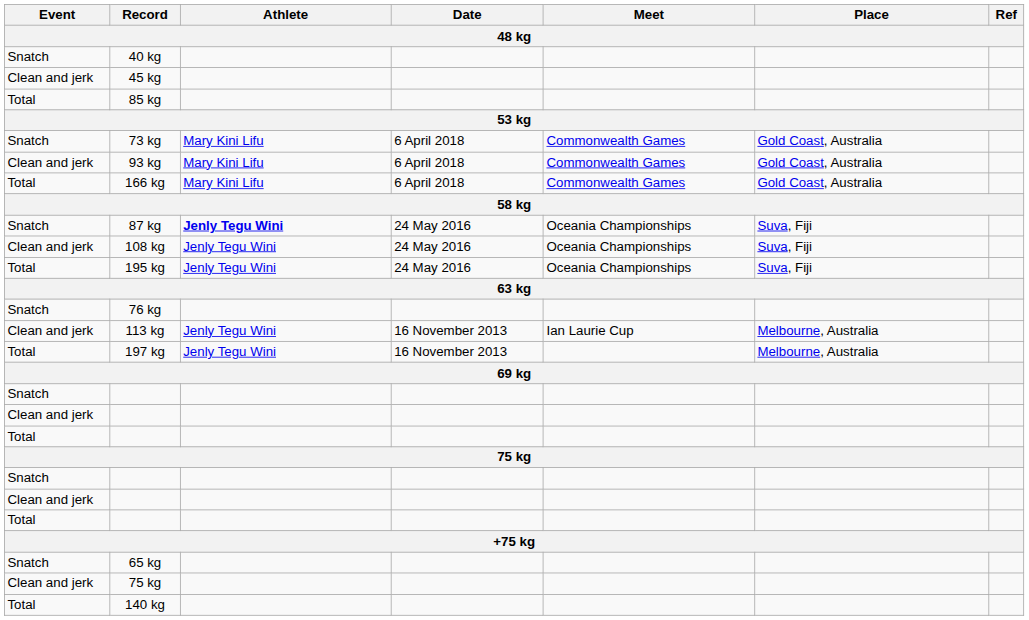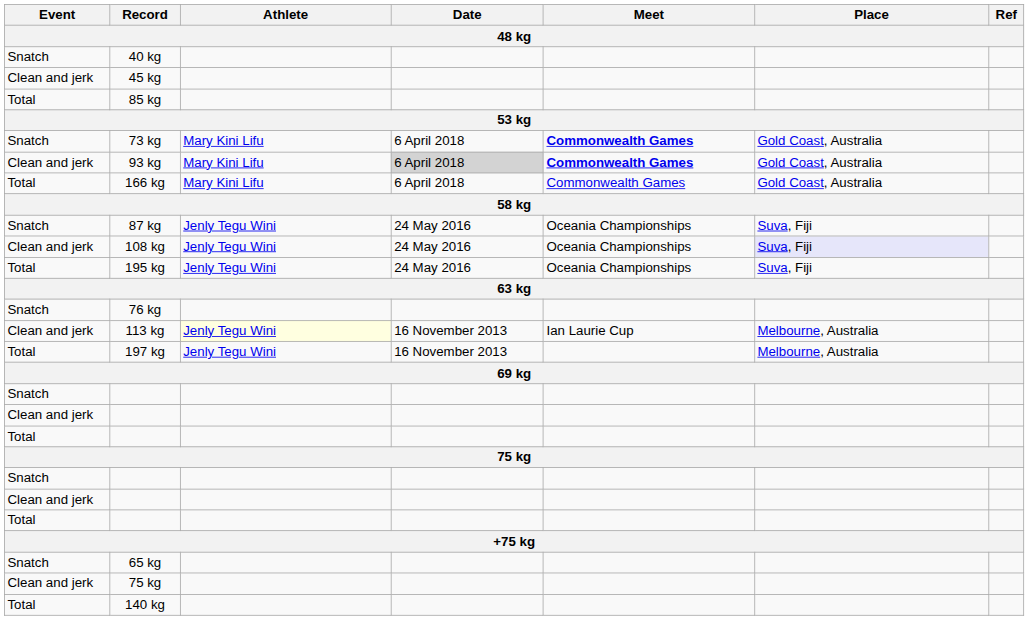(616, 141) normal -> (620, 141) bold
(429, 162) no background -> (429, 162) lightgrey background
(616, 162) normal -> (620, 162) bold
(233, 225) bold -> (230, 225) normal
(785, 246) no background -> (785, 246) lavender background
(230, 330) no background -> (230, 330) lightyellow background
